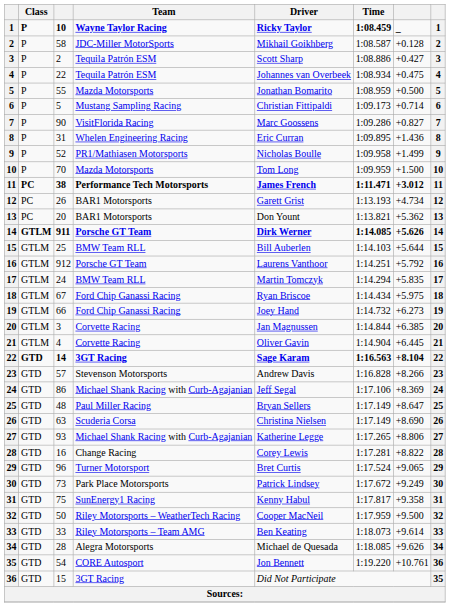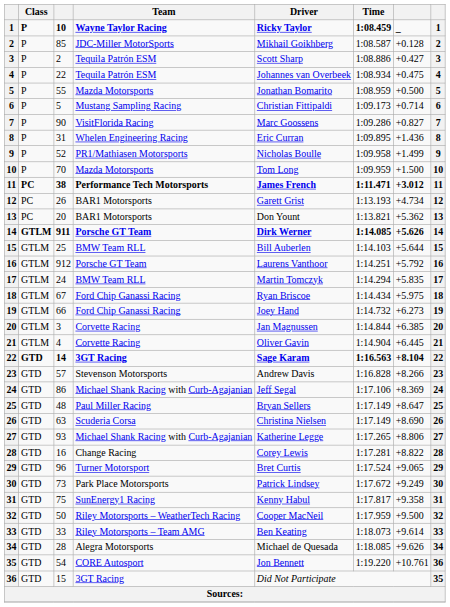(61, 43) 58 -> (61, 43) 85
